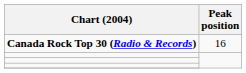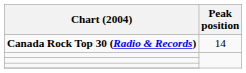(220, 43) 16 -> (220, 43) 14
